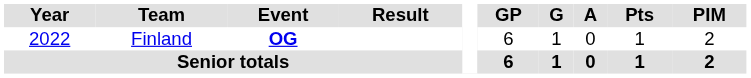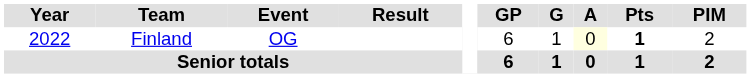(283, 38) bold -> (283, 38) normal
(590, 38) no background -> (590, 38) lightyellow background
(640, 38) normal -> (640, 38) bold
